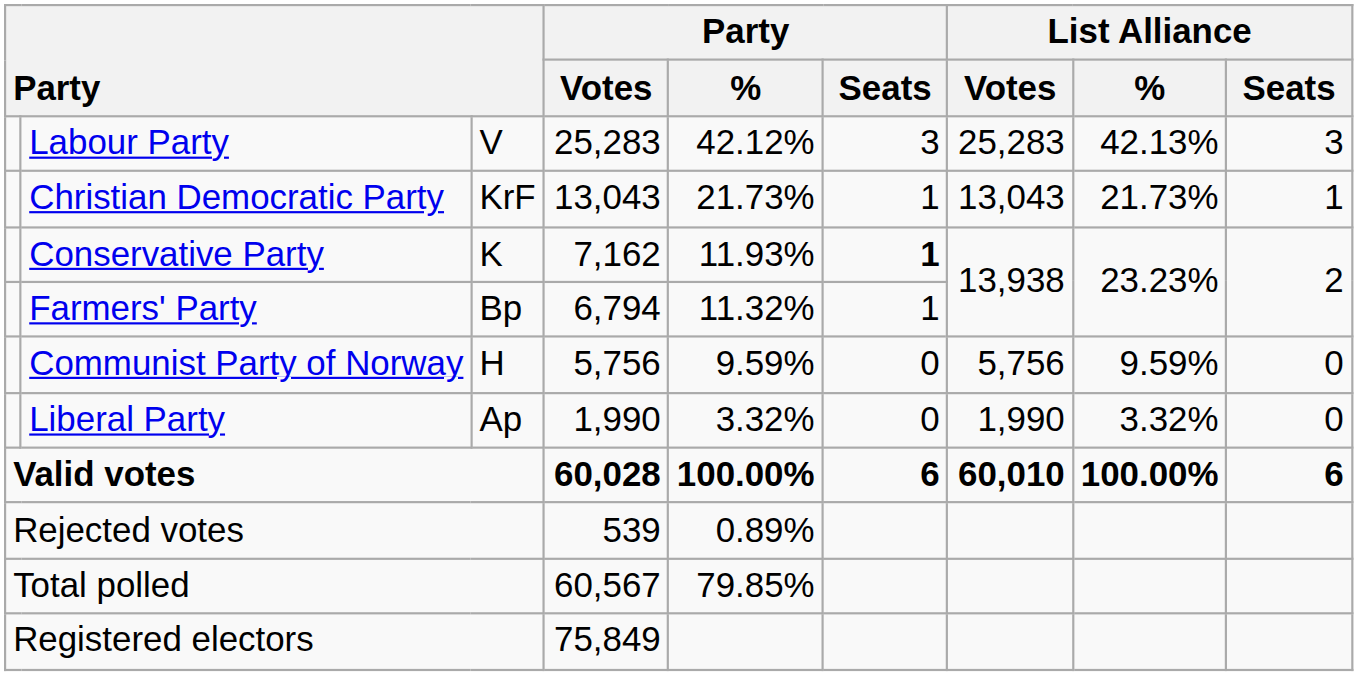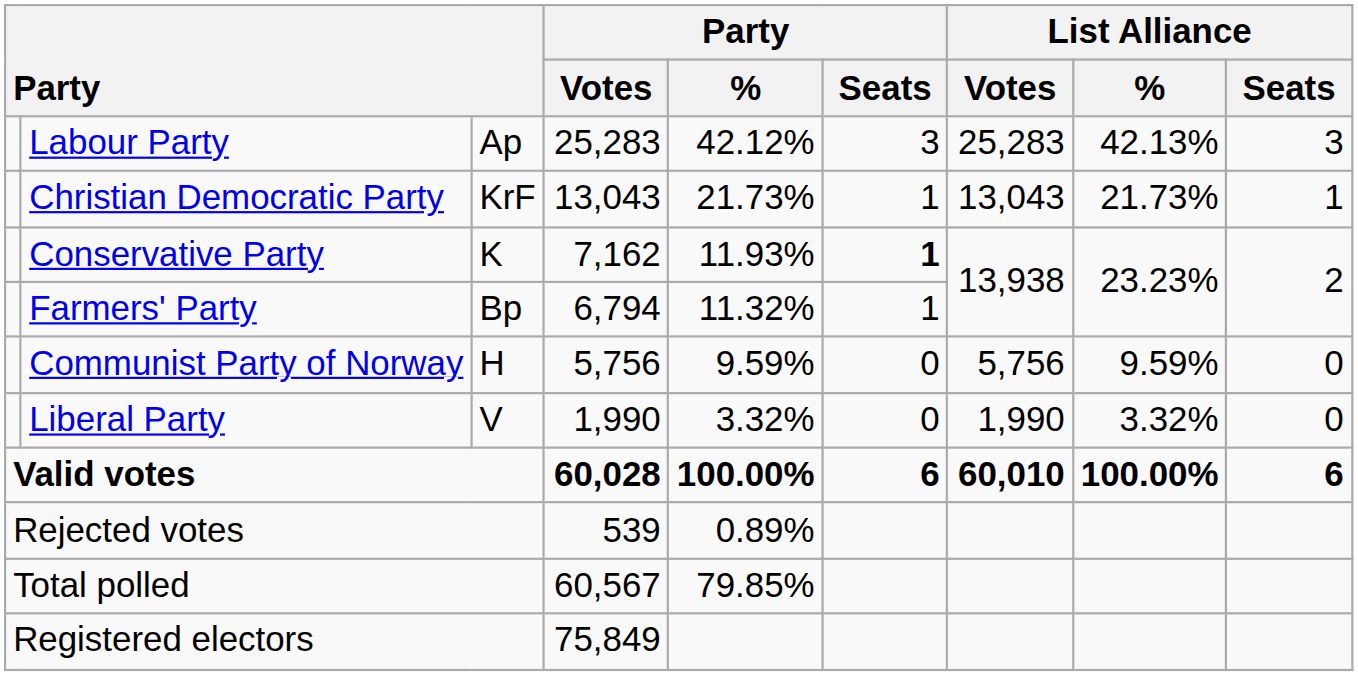(491, 142) V -> (501, 142) Ap
(501, 419) Ap -> (491, 419) V
